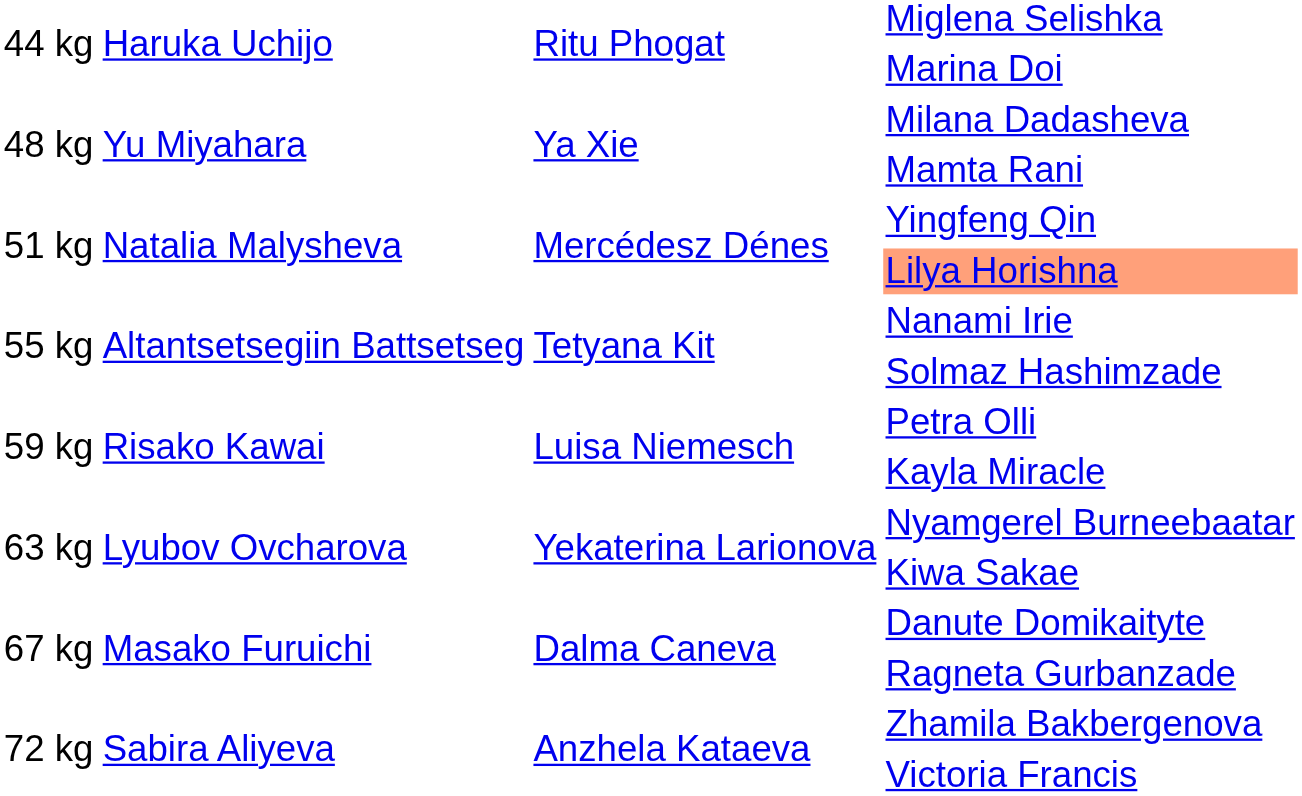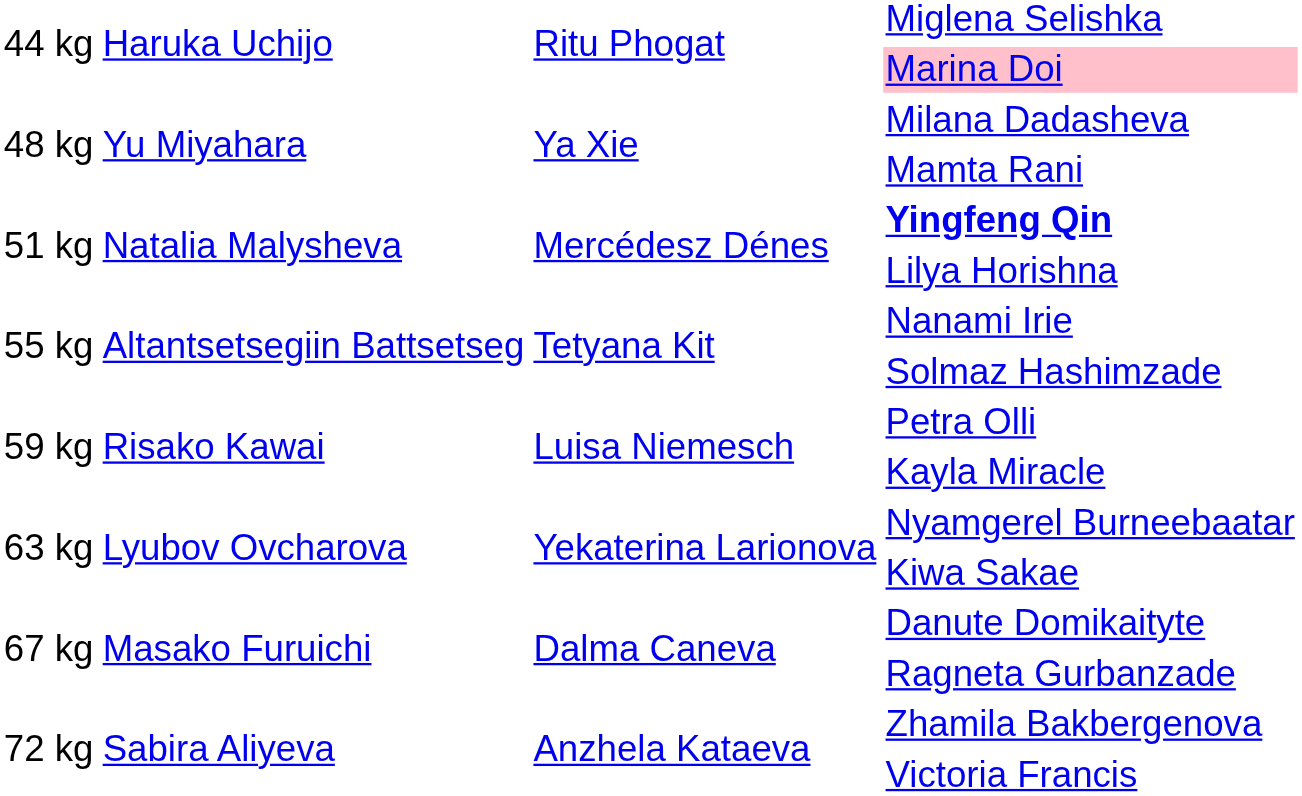(974, 69) no background -> (974, 69) pink background
(991, 220) normal -> (999, 220) bold
(1002, 270) lightsalmon background -> (1002, 270) no background
